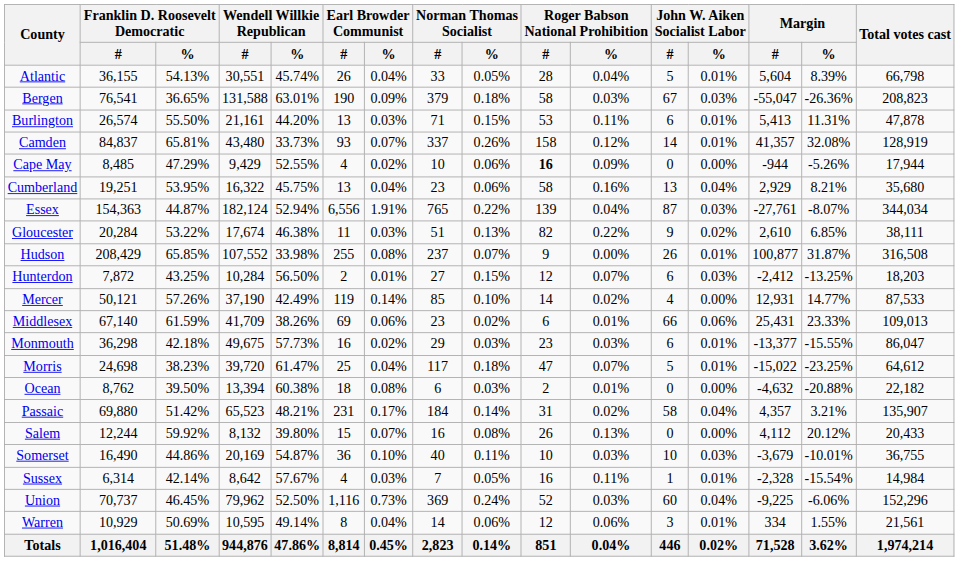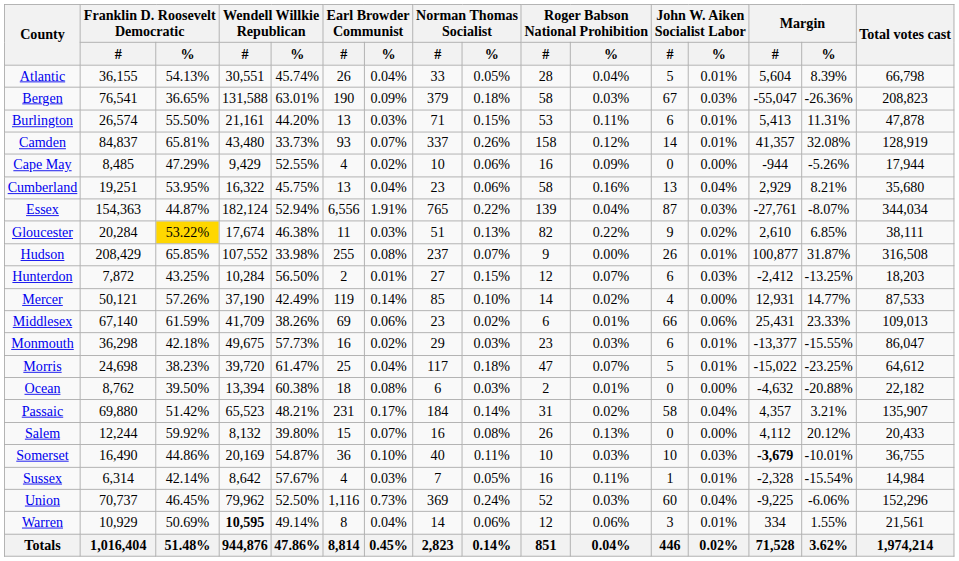(546, 165) bold -> (546, 165) normal
(187, 232) no background -> (187, 232) gold background
(775, 455) normal -> (775, 455) bold
(245, 522) normal -> (245, 522) bold
